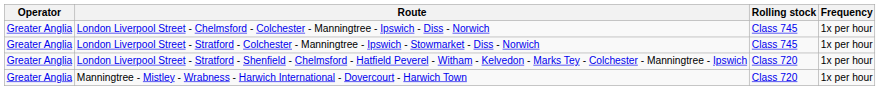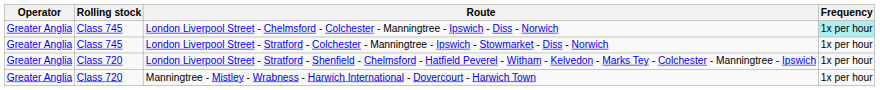columns swapped: (412, 12) <-> (784, 12)
(847, 28) no background -> (847, 28) paleturquoise background
